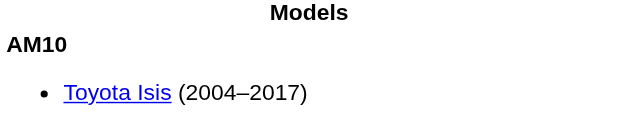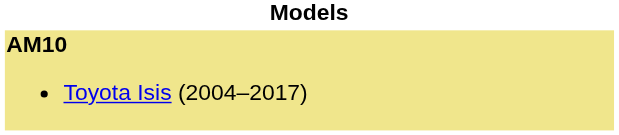(309, 69) no background -> (309, 69) khaki background
